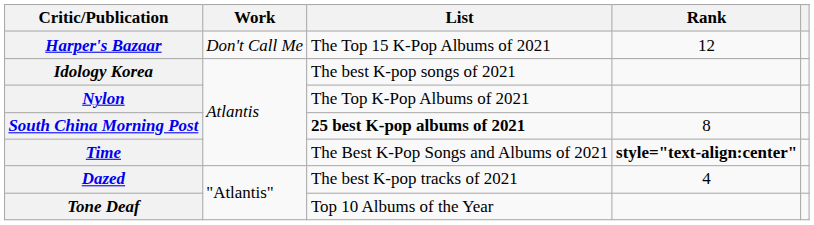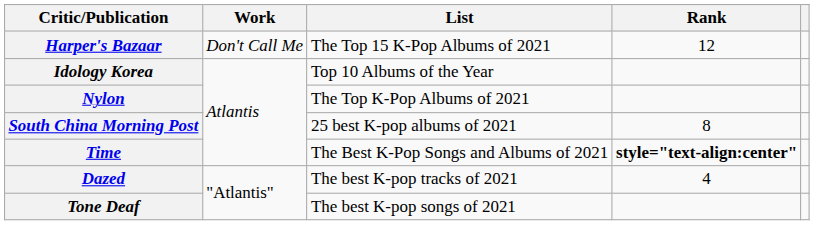(413, 71) The best K-pop songs of 2021 -> (402, 71) Top 10 Albums of the Year
(418, 125) bold -> (414, 125) normal
(402, 206) Top 10 Albums of the Year -> (413, 206) The best K-pop songs of 2021
